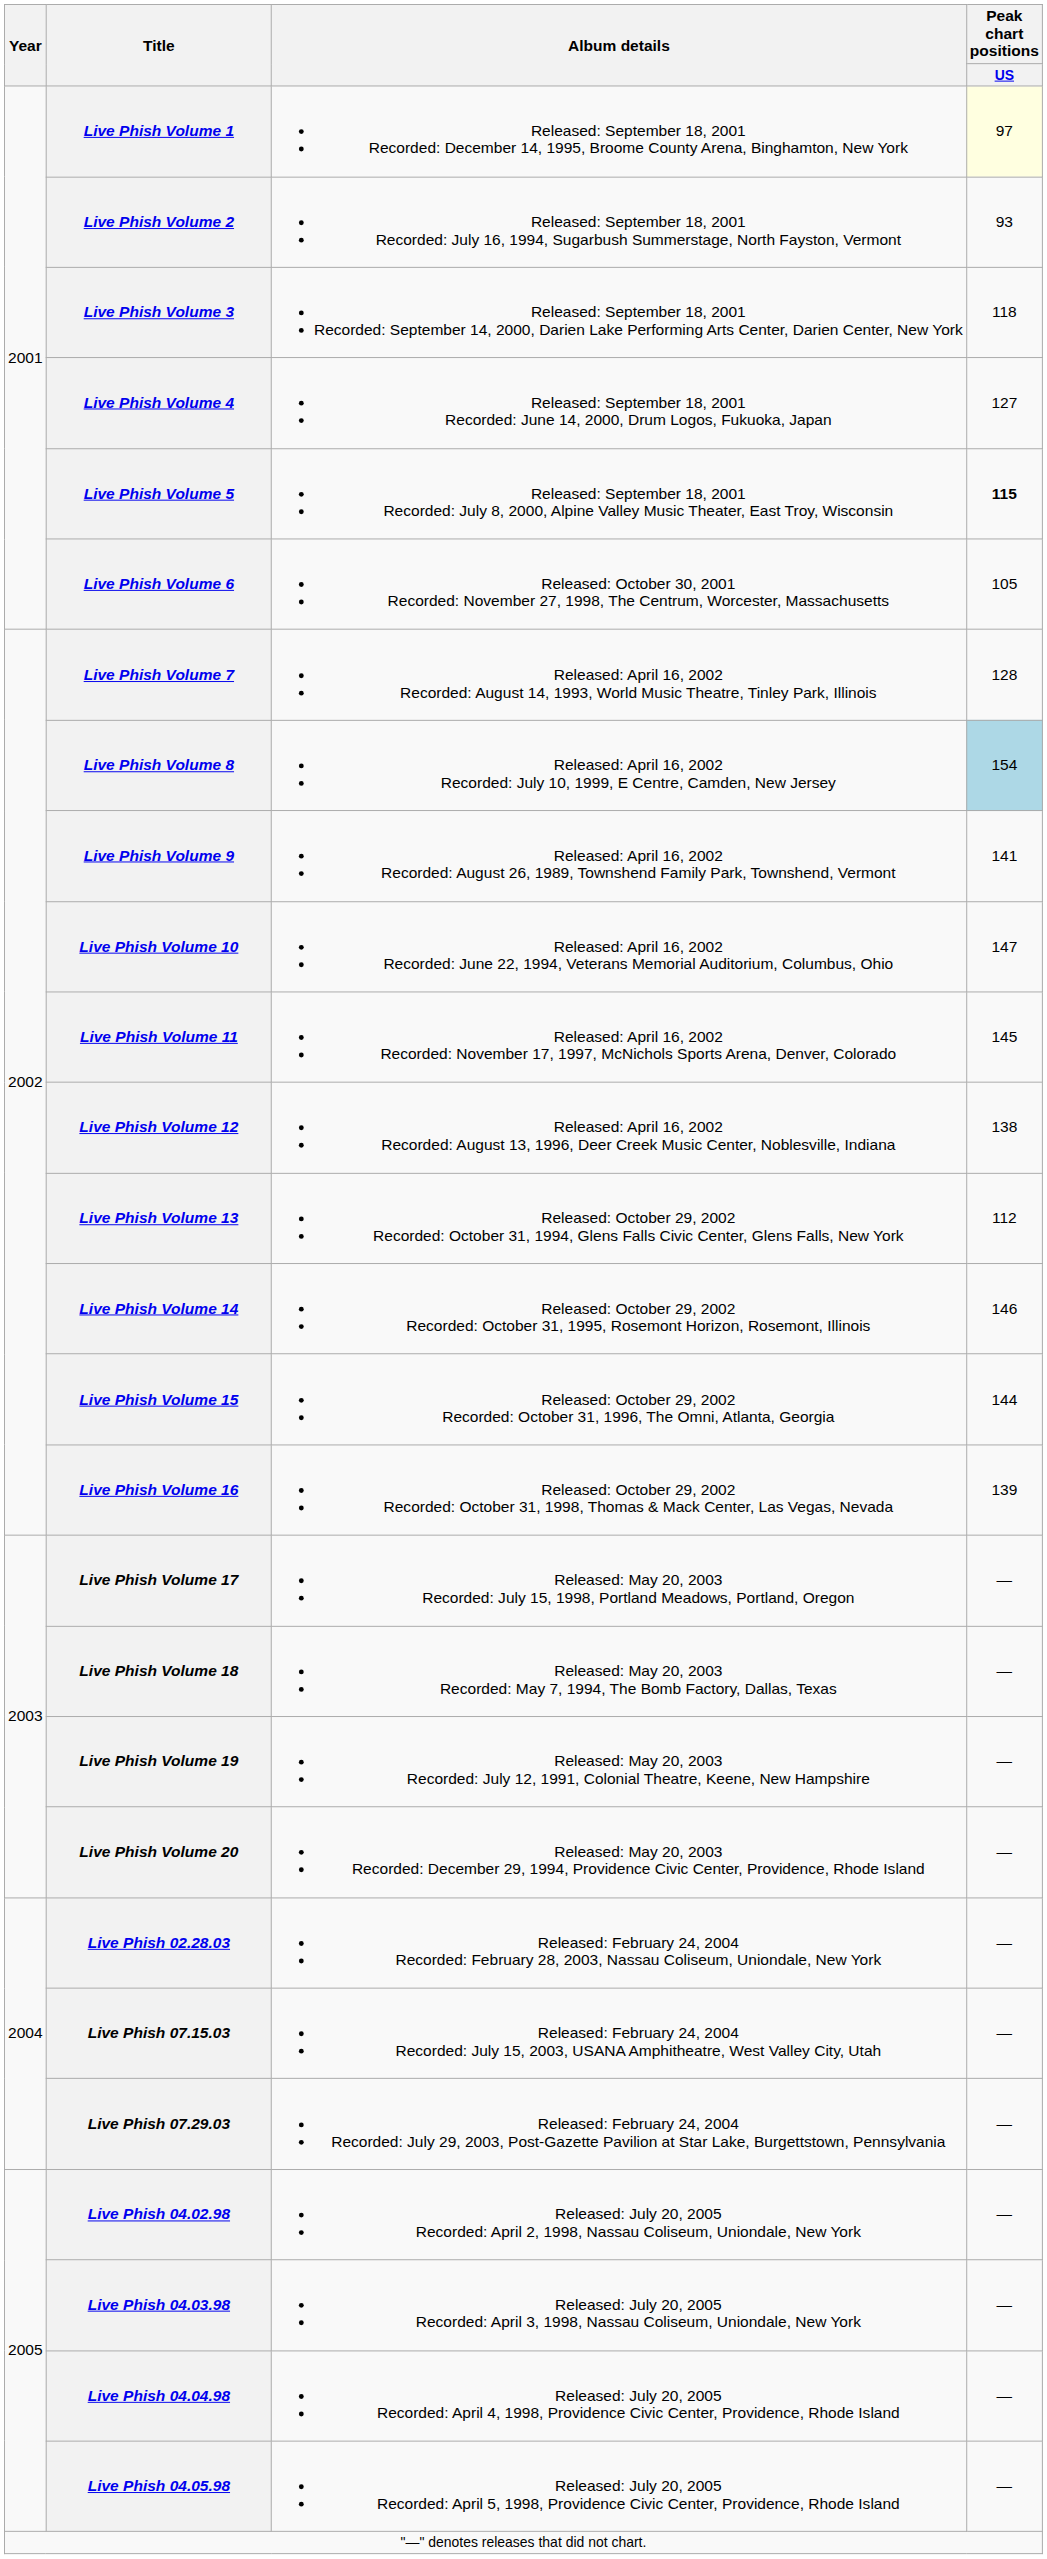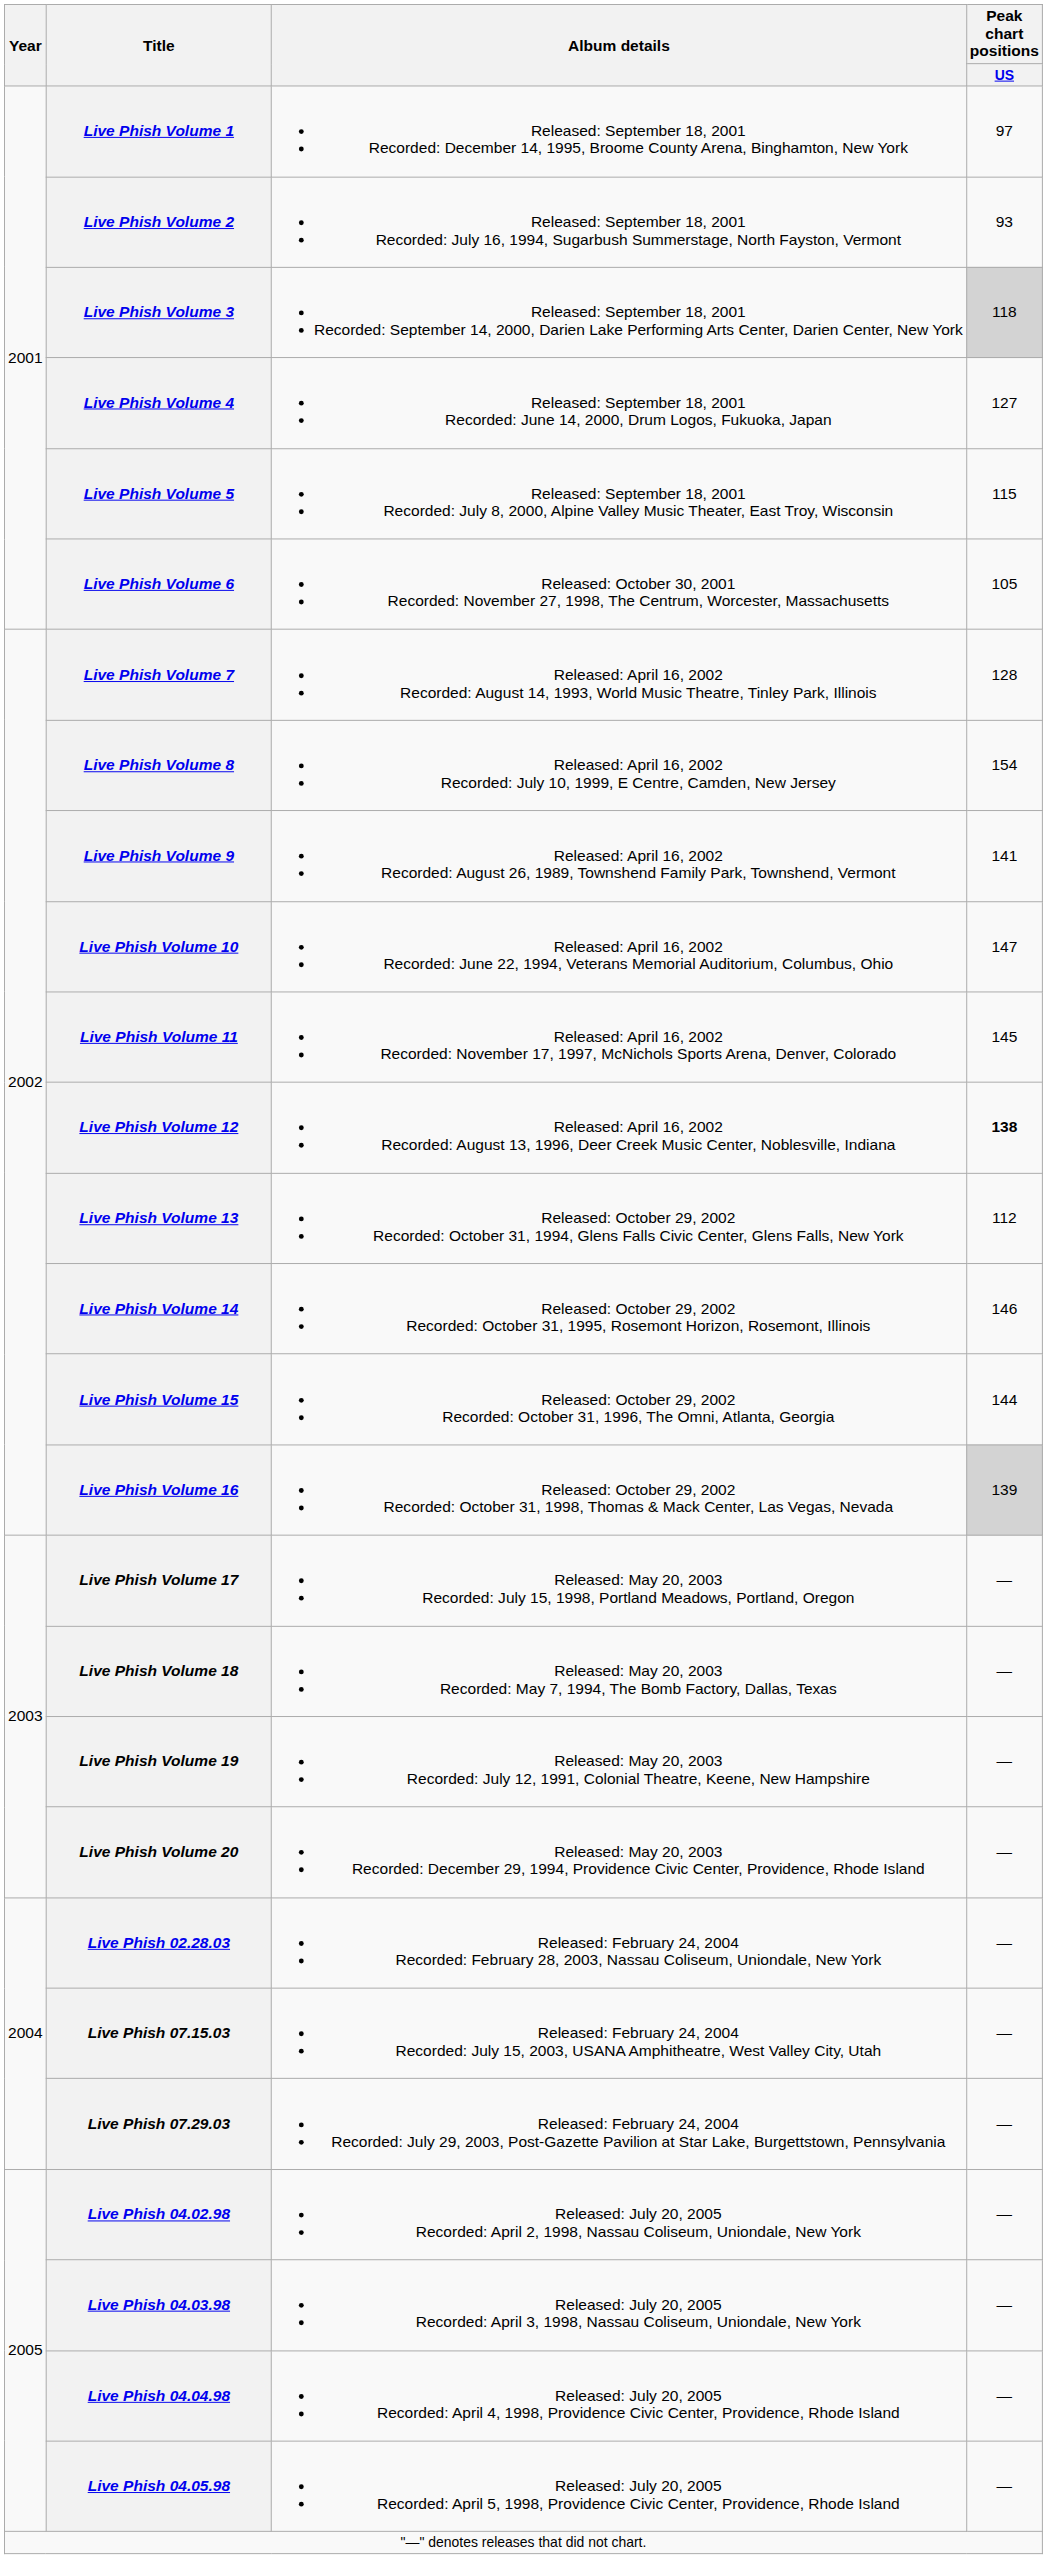(1004, 131) lightyellow background -> (1004, 131) no background
(1004, 312) no background -> (1004, 312) lightgrey background
(1004, 493) bold -> (1004, 493) normal
(1004, 765) lightblue background -> (1004, 765) no background
(1004, 1127) normal -> (1004, 1127) bold
(1004, 1489) no background -> (1004, 1489) lightgrey background
